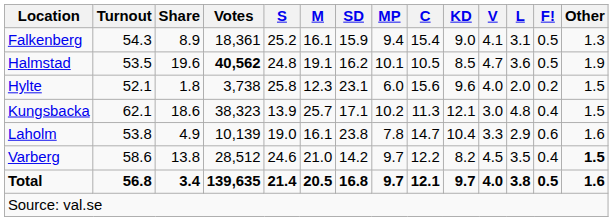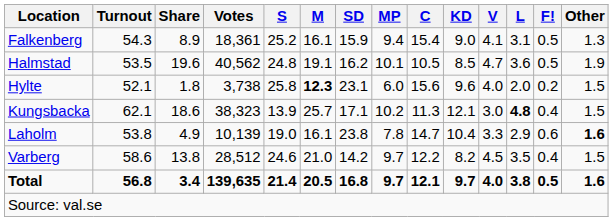(238, 63) bold -> (238, 63) normal
(318, 87) normal -> (318, 87) bold
(520, 110) normal -> (520, 110) bold
(594, 134) normal -> (594, 134) bold
(594, 157) bold -> (594, 157) normal
